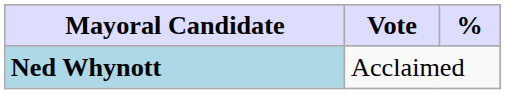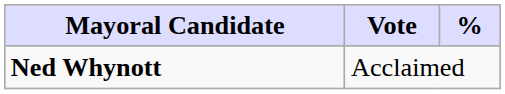(86, 66) lightblue background -> (86, 66) no background
